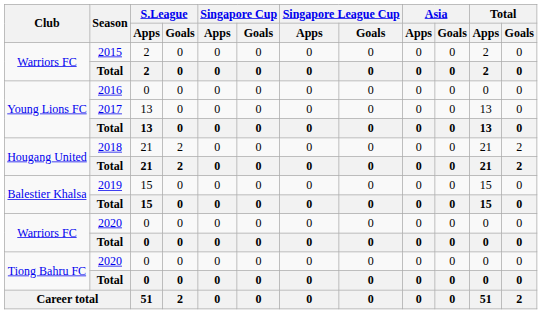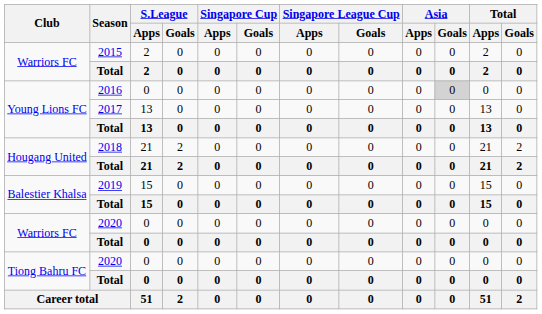(452, 90) no background -> (452, 90) lightgrey background
